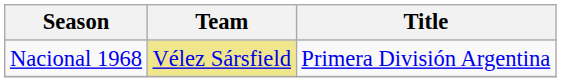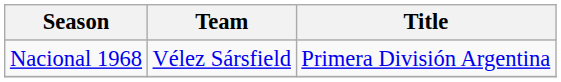(222, 58) khaki background -> (222, 58) no background
